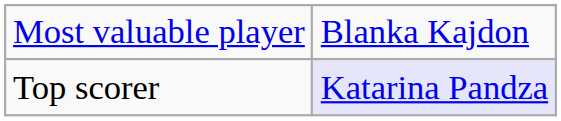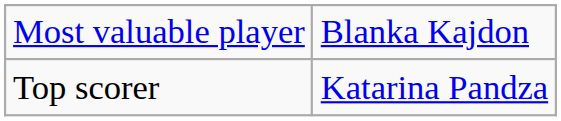(434, 86) lavender background -> (434, 86) no background
